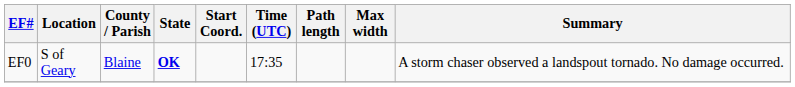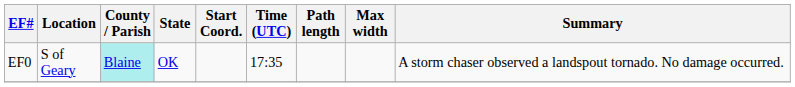(122, 62) no background -> (122, 62) paleturquoise background
(169, 62) bold -> (168, 62) normal
